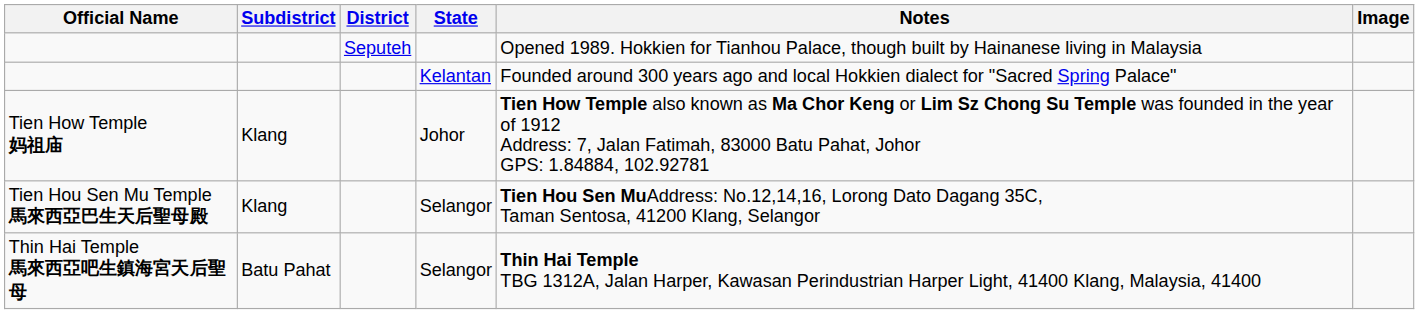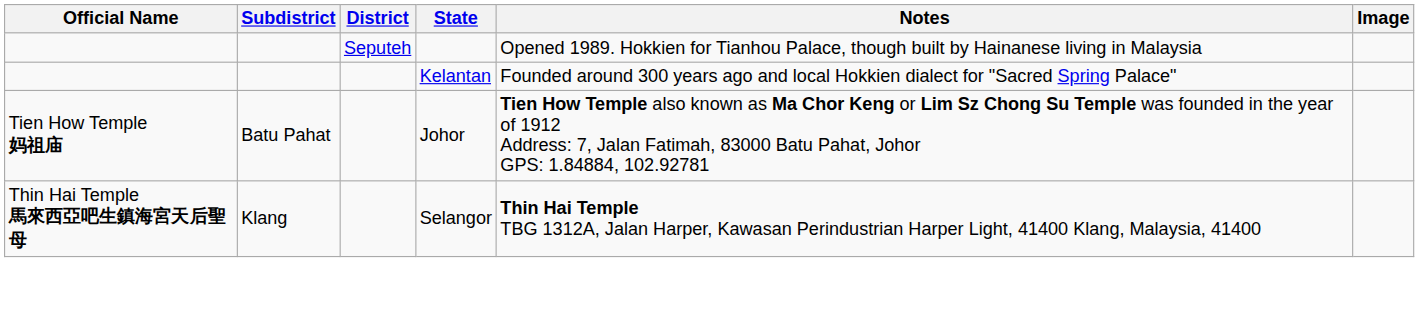(264, 135) Klang -> (286, 135) Batu Pahat
- row: (110, 205)
(286, 270) Batu Pahat -> (264, 218) Klang
